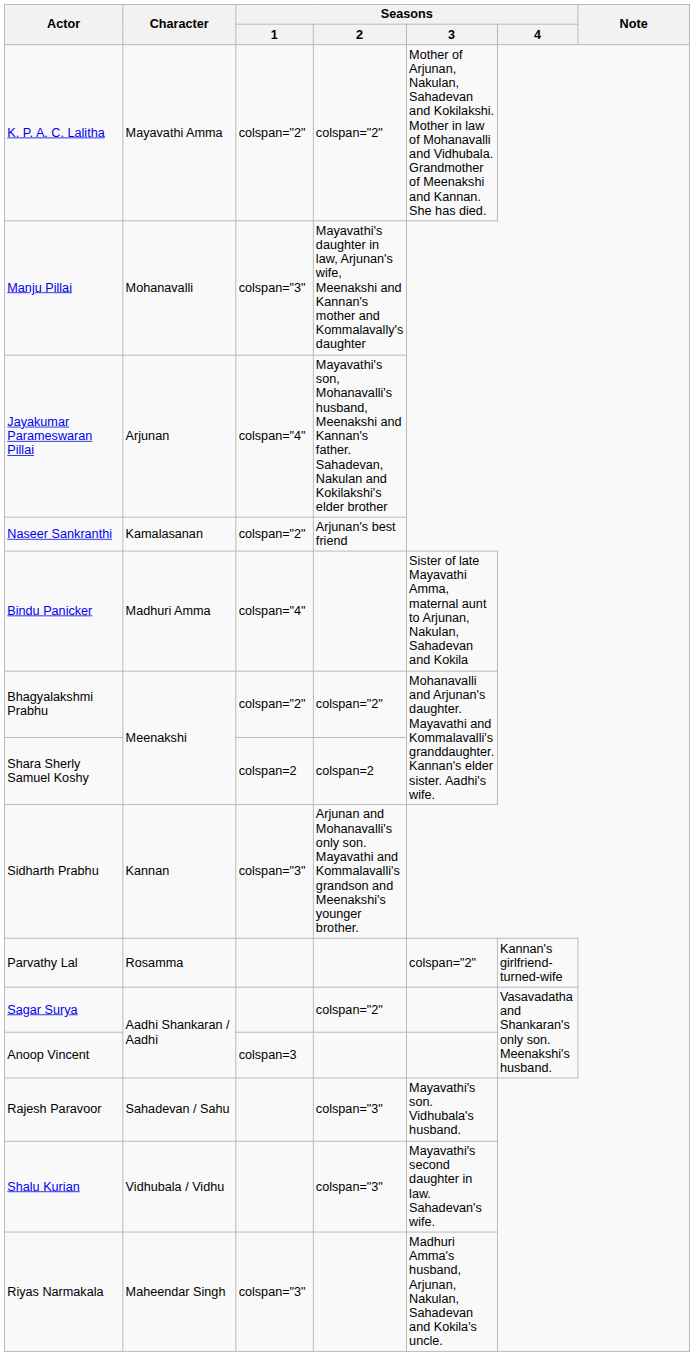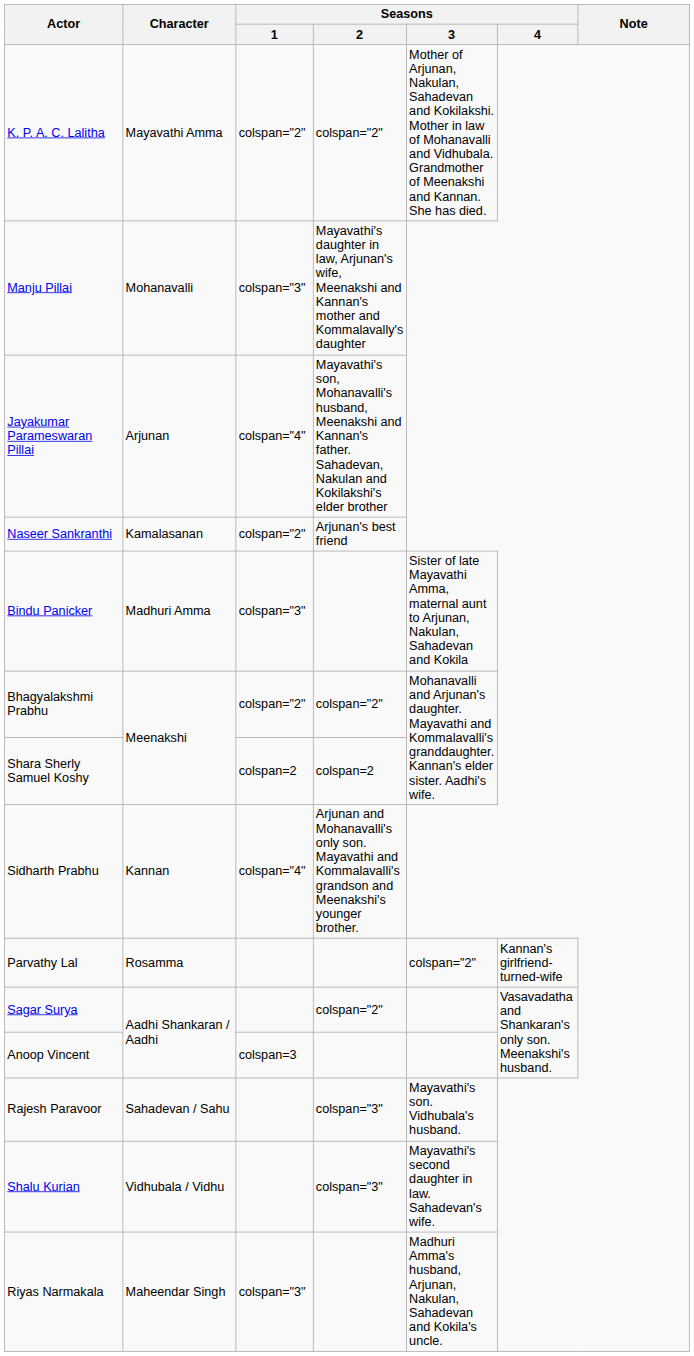(272, 611) colspan="4" -> (272, 611) colspan="3"
(272, 871) colspan="3" -> (272, 871) colspan="4"
